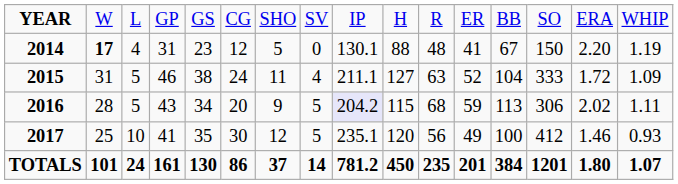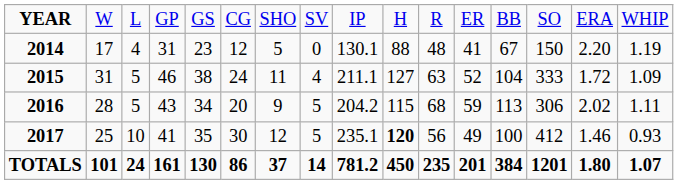(104, 48) bold -> (104, 48) normal
(357, 106) lavender background -> (357, 106) no background
(400, 135) normal -> (400, 135) bold
